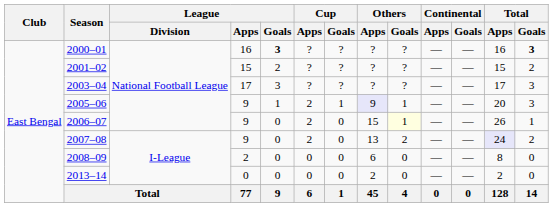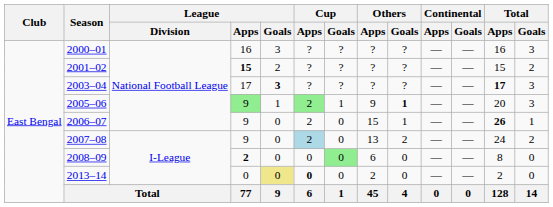(278, 49) bold -> (278, 49) normal
(532, 49) bold -> (532, 49) normal
(246, 67) normal -> (246, 67) bold
(278, 85) normal -> (278, 85) bold
(500, 85) normal -> (500, 85) bold
(246, 103) no background -> (246, 103) lightgreen background
(309, 103) no background -> (309, 103) lightgreen background
(373, 103) lavender background -> (373, 103) no background
(405, 103) normal -> (405, 103) bold
(405, 121) lightyellow background -> (405, 121) no background
(500, 121) normal -> (500, 121) bold
(309, 139) no background -> (309, 139) lightblue background
(500, 139) lavender background -> (500, 139) no background
(246, 157) normal -> (246, 157) bold
(341, 157) no background -> (341, 157) lightgreen background
(278, 175) no background -> (278, 175) khaki background
(309, 175) normal -> (309, 175) bold
